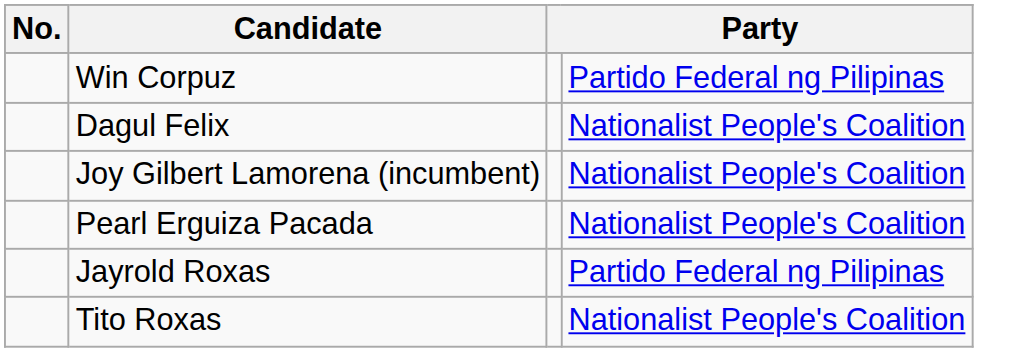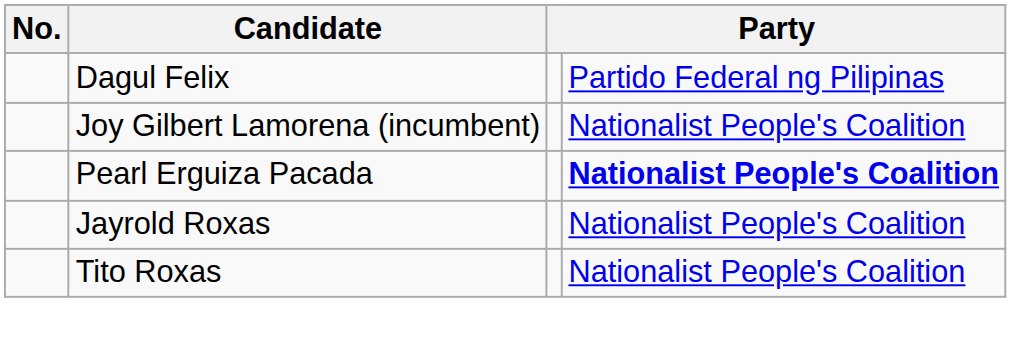- row: (156, 77)
(767, 126) Nationalist People's Coalition -> (756, 77) Partido Federal ng Pilipinas
(767, 223) normal -> (784, 175) bold
(756, 272) Partido Federal ng Pilipinas -> (767, 223) Nationalist People's Coalition
